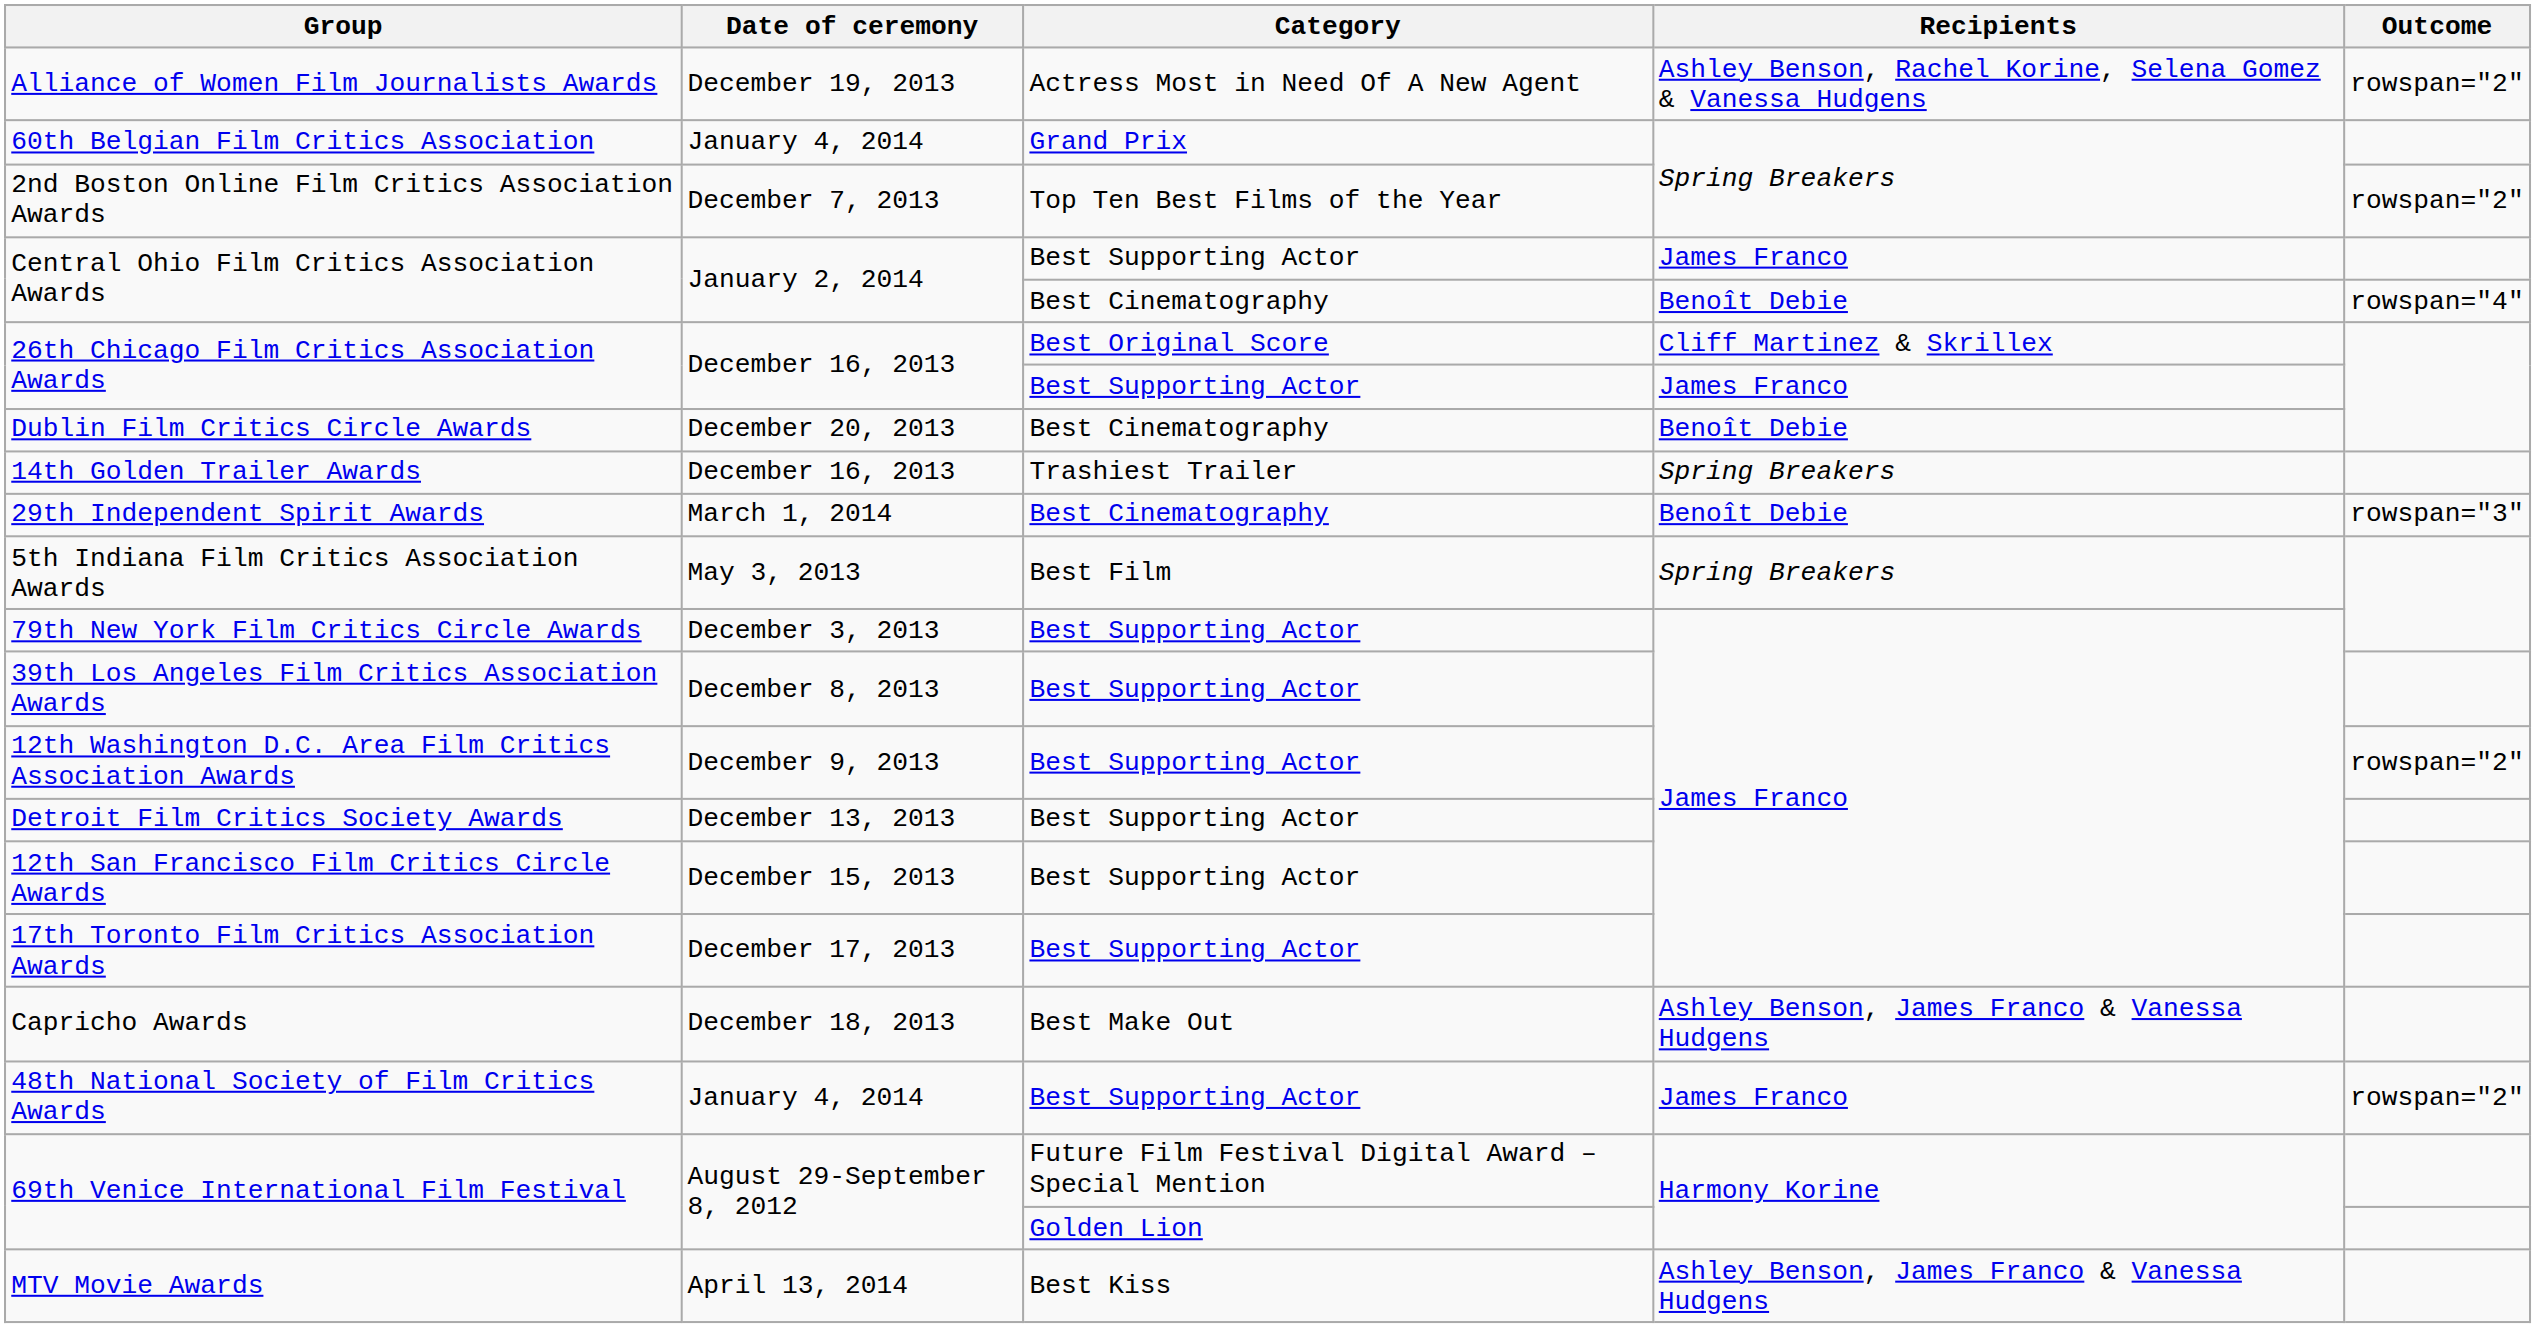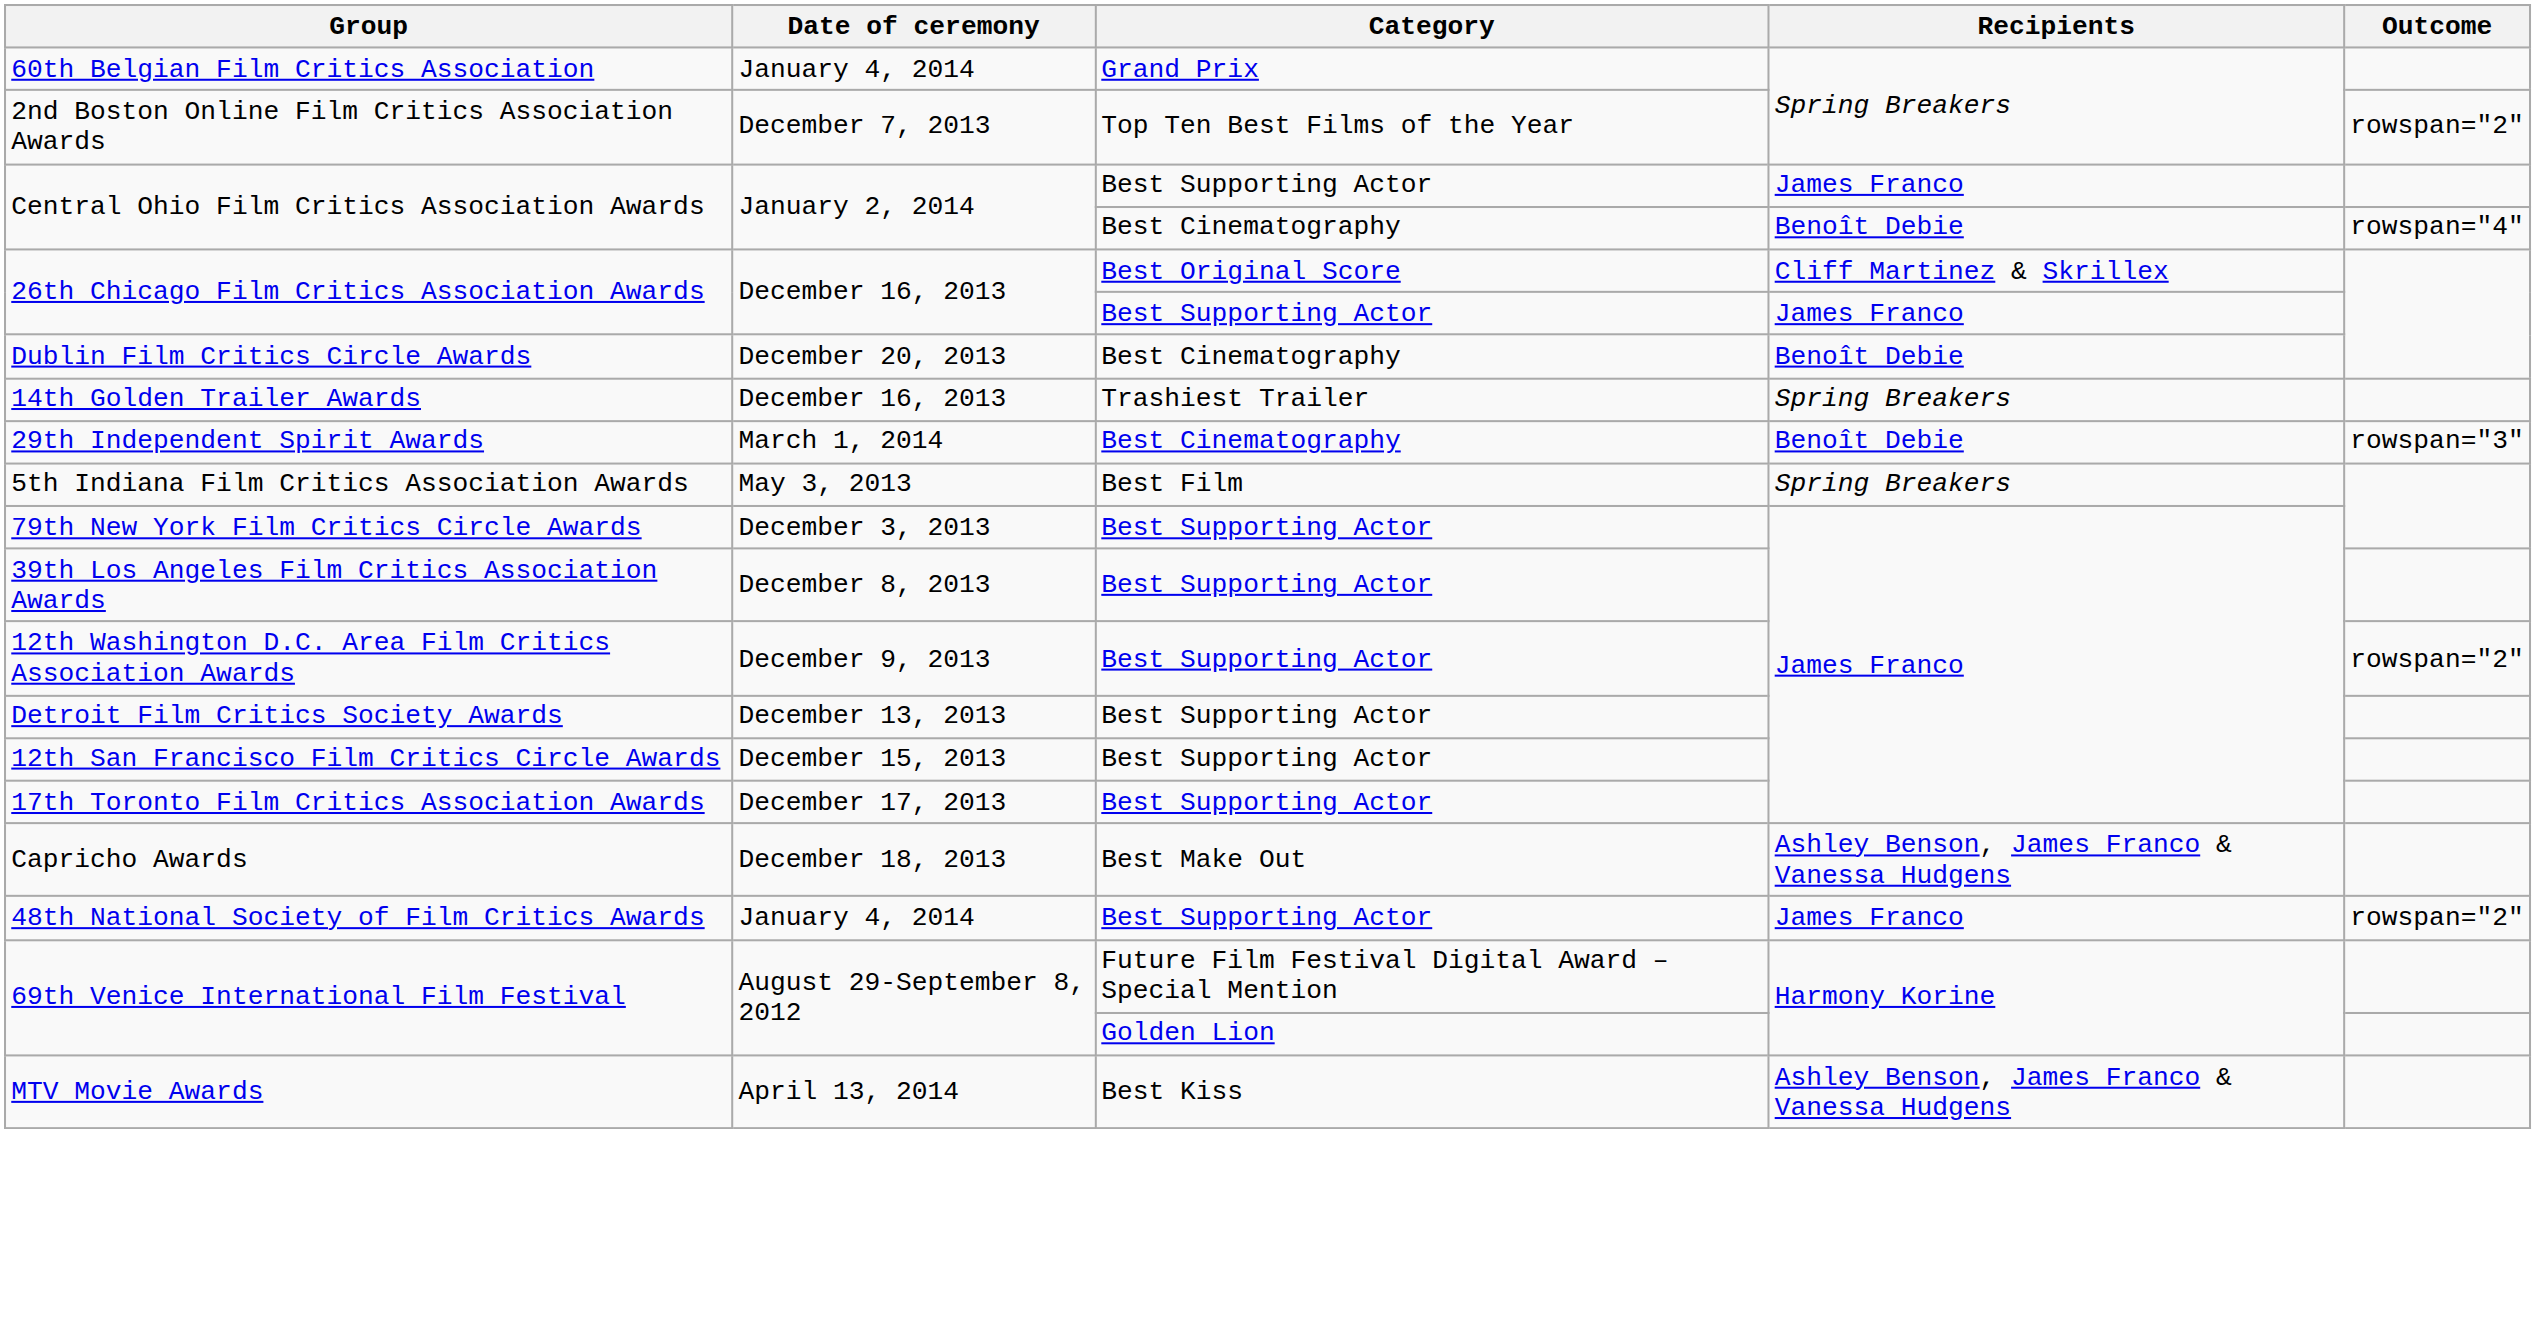- row: (334, 84)
